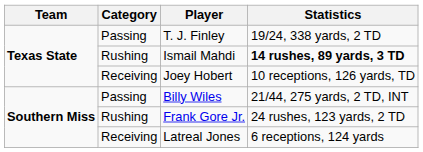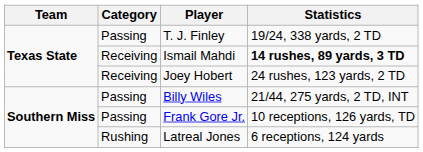(125, 56) Rushing -> (129, 56) Receiving
(333, 76) 10 receptions, 126 yards, TD -> (328, 76) 24 rushes, 123 yards, 2 TD
(125, 116) Rushing -> (124, 116) Passing
(328, 116) 24 rushes, 123 yards, 2 TD -> (333, 116) 10 receptions, 126 yards, TD
(129, 137) Receiving -> (125, 137) Rushing
